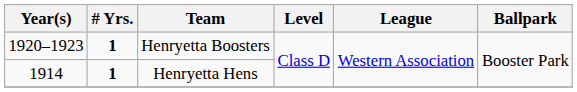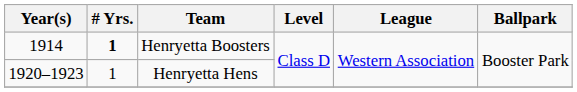(46, 46) 1920–1923 -> (46, 46) 1914
(46, 73) 1914 -> (46, 73) 1920–1923
(112, 73) bold -> (112, 73) normal
